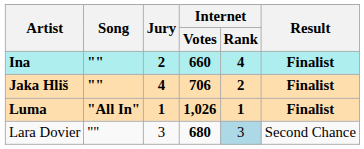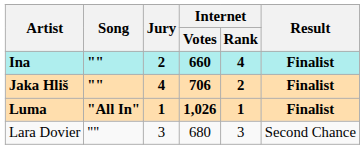(200, 132) bold -> (200, 132) normal
(241, 132) lightblue background -> (241, 132) no background
